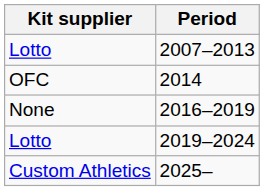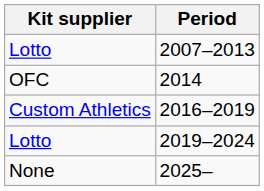(32, 110) None -> (80, 110) Custom Athletics
(80, 170) Custom Athletics -> (32, 170) None
